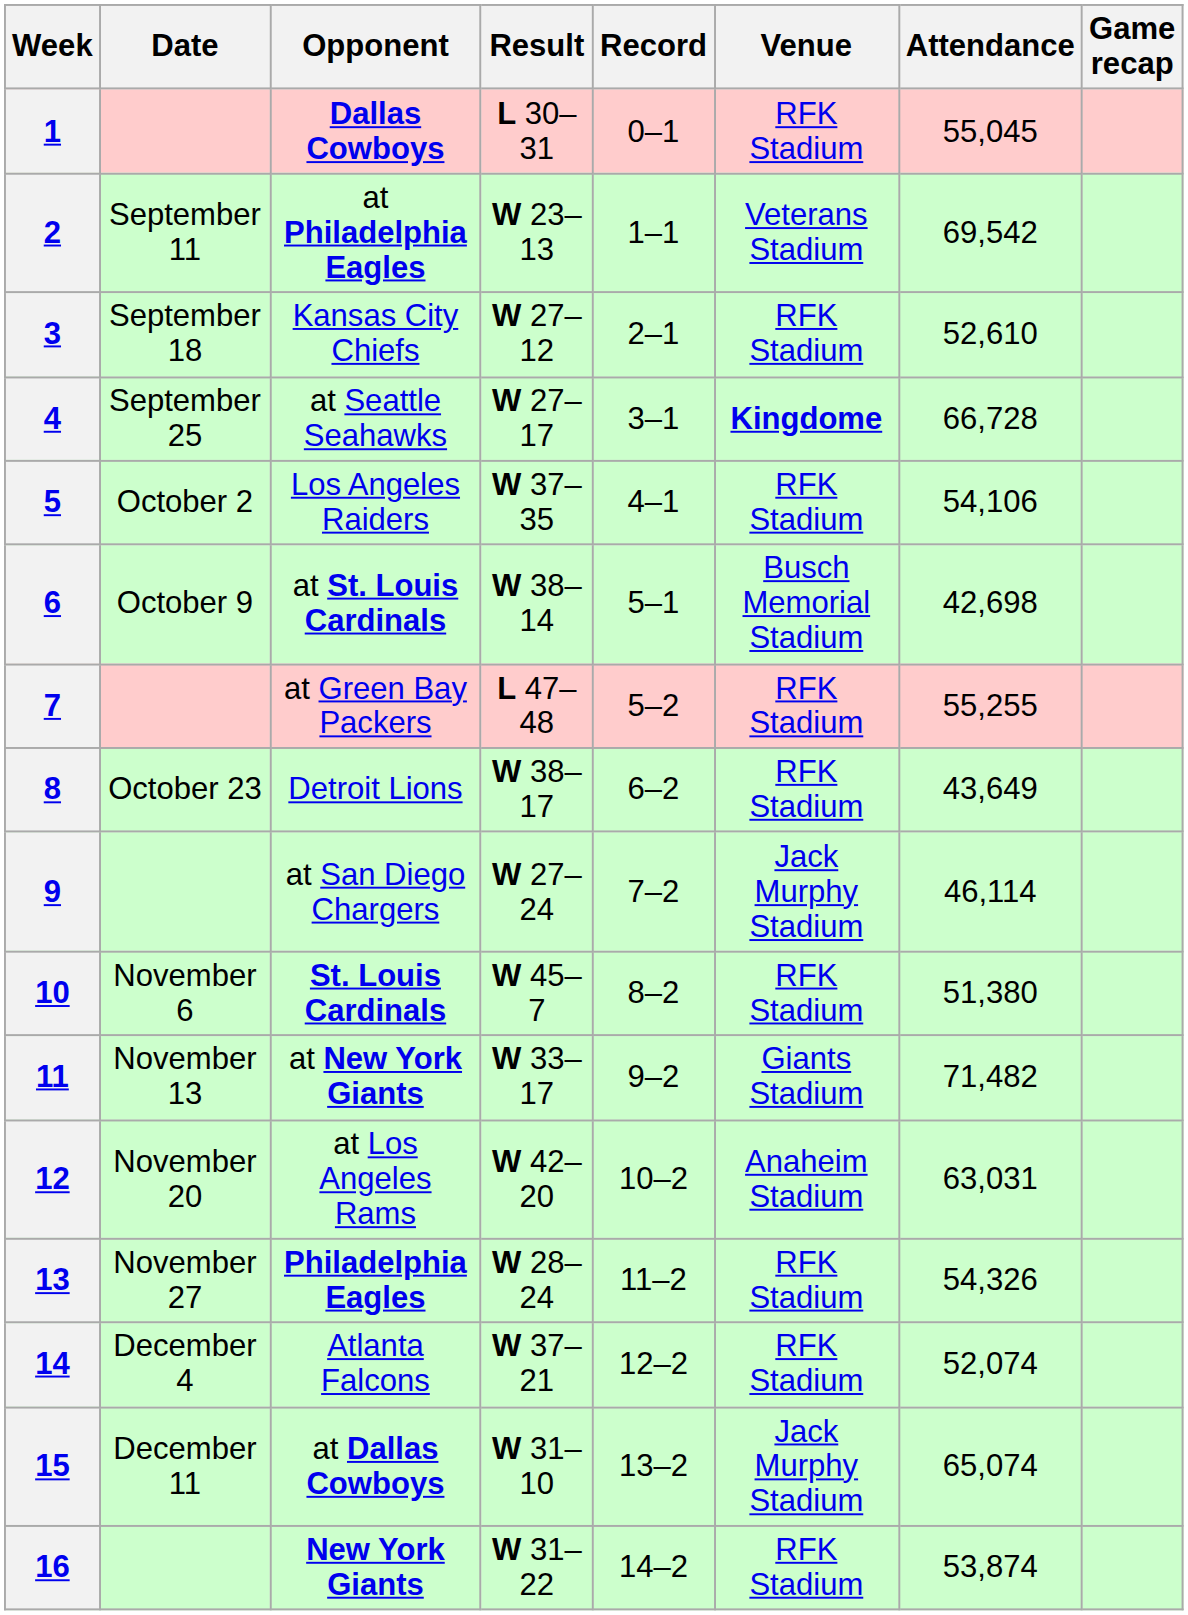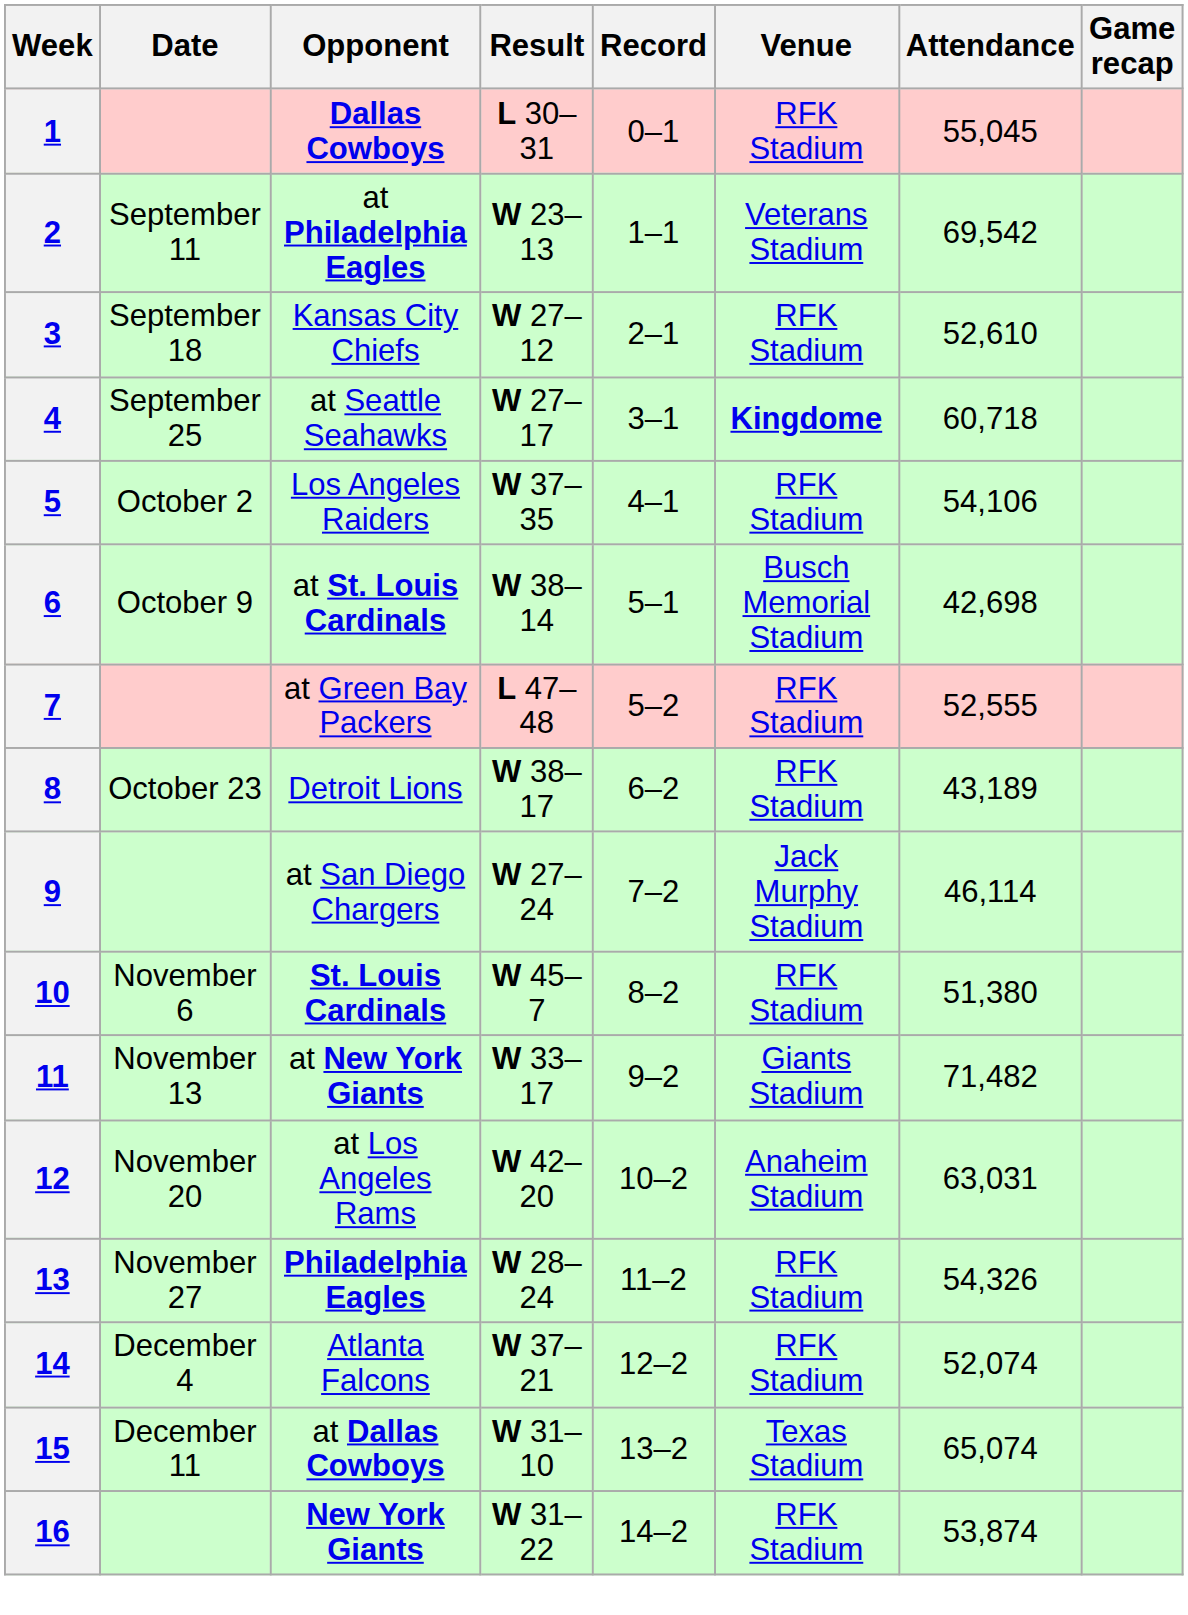(990, 418) 66,728 -> (990, 418) 60,718
(990, 705) 55,255 -> (990, 705) 52,555
(990, 789) 43,649 -> (990, 789) 43,189
(806, 1465) Jack Murphy Stadium -> (806, 1448) Texas Stadium
